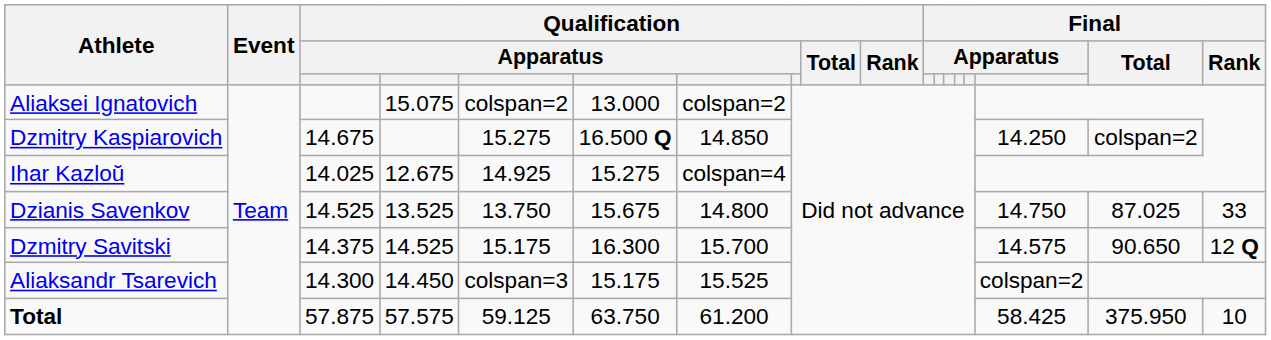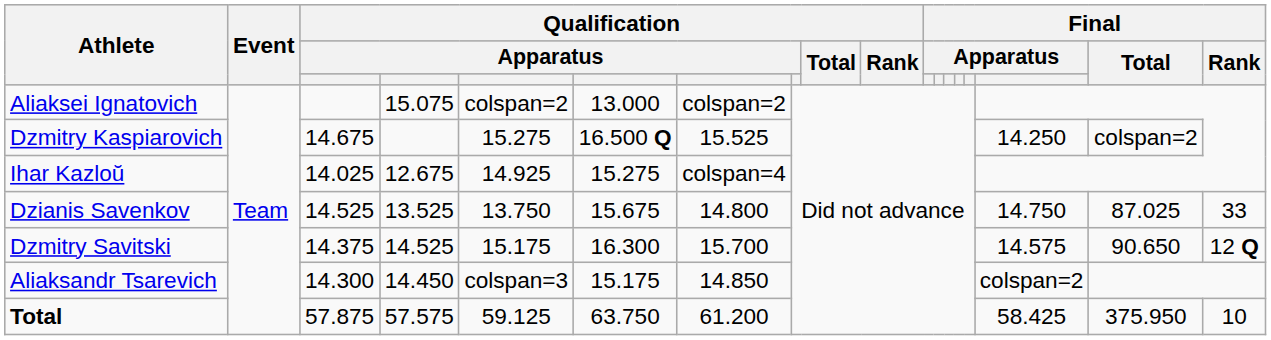(734, 138) 14.850 -> (734, 138) 15.525
(734, 281) 15.525 -> (734, 281) 14.850
